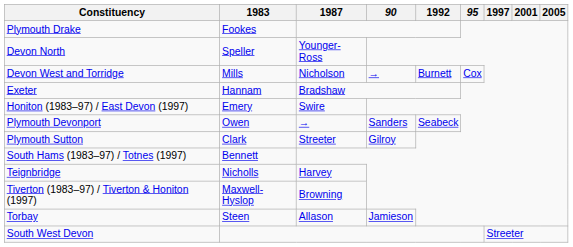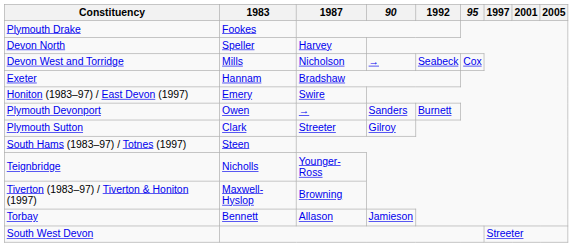(320, 51) Younger-Ross -> (315, 45) Harvey
(435, 73) Burnett -> (438, 62) Seabeck
(438, 123) Seabeck -> (435, 111) Burnett
(240, 156) Bennett -> (236, 144) Steen
(315, 172) Harvey -> (320, 167) Younger-Ross
(236, 217) Steen -> (240, 217) Bennett
